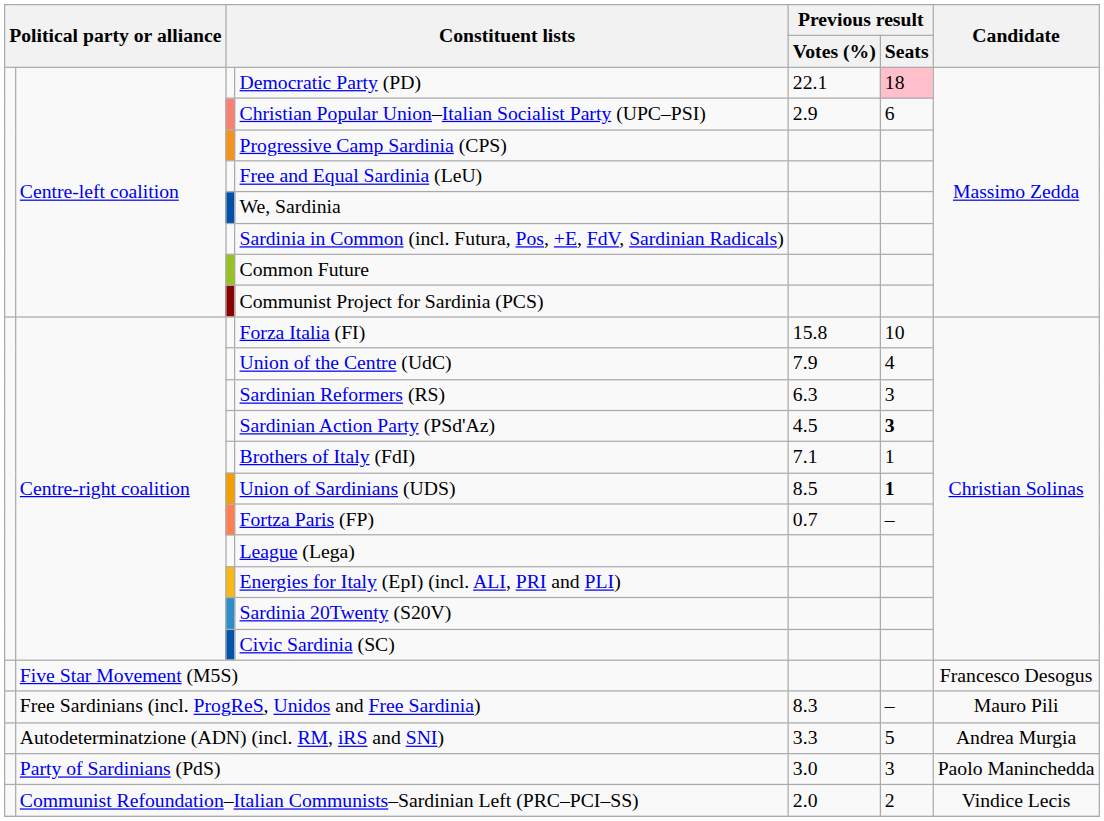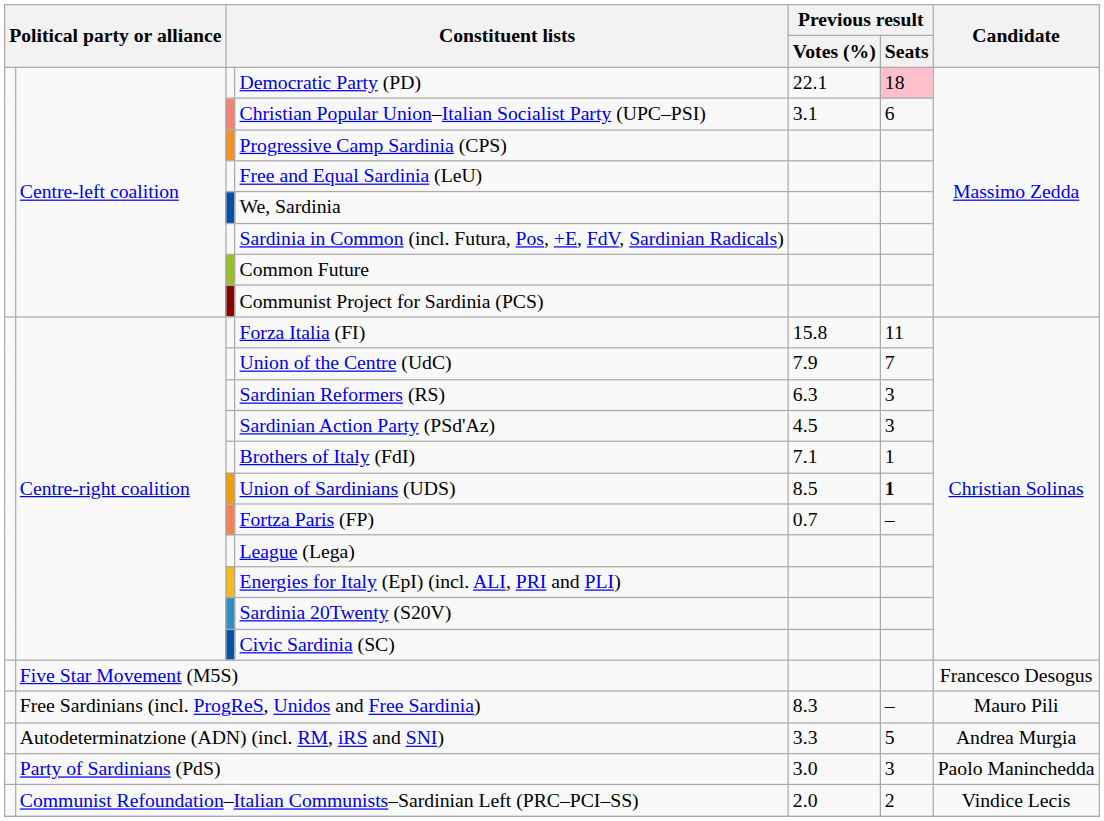(805, 113) 2.9 -> (805, 113) 3.1
(895, 332) 10 -> (894, 332) 11
(890, 363) 4 -> (890, 363) 7
(890, 425) bold -> (890, 425) normal
